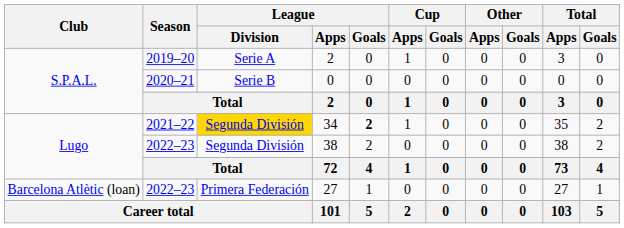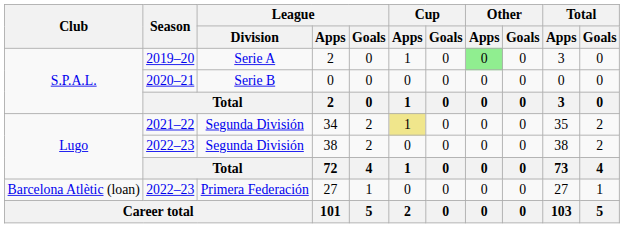(484, 59) no background -> (484, 59) lightgreen background
(255, 124) gold background -> (255, 124) no background
(369, 124) bold -> (369, 124) normal
(407, 124) no background -> (407, 124) khaki background
